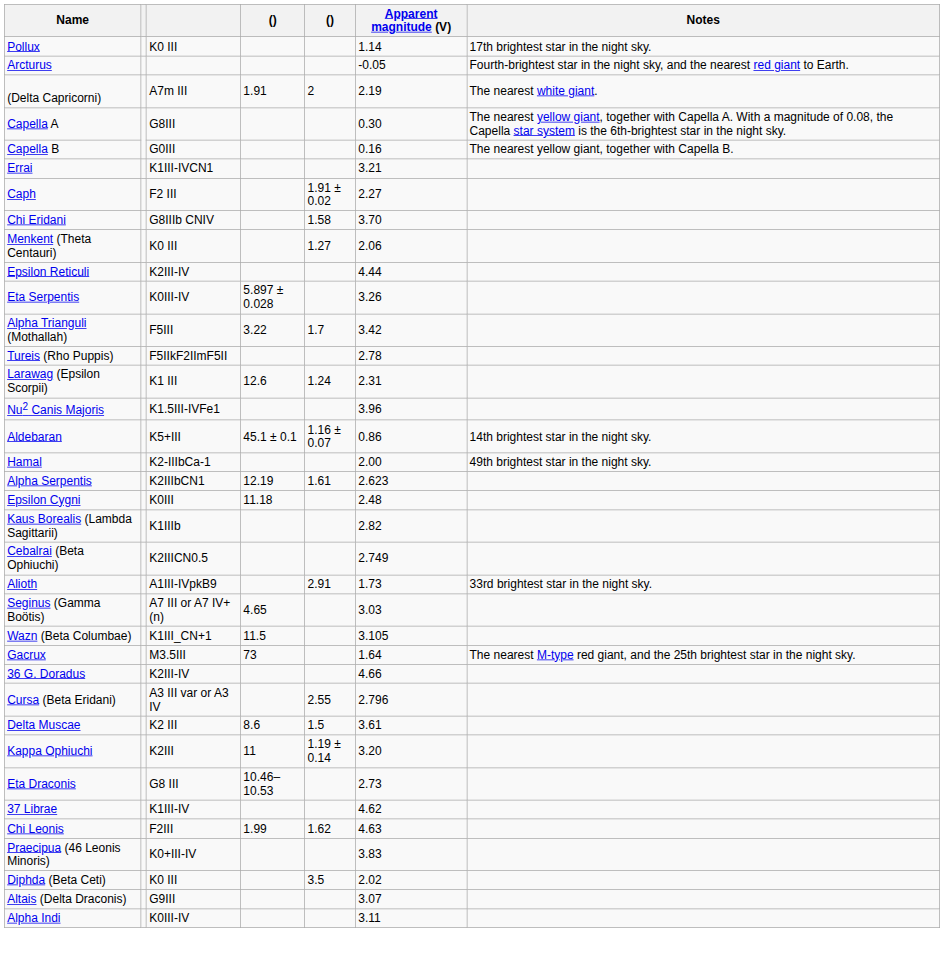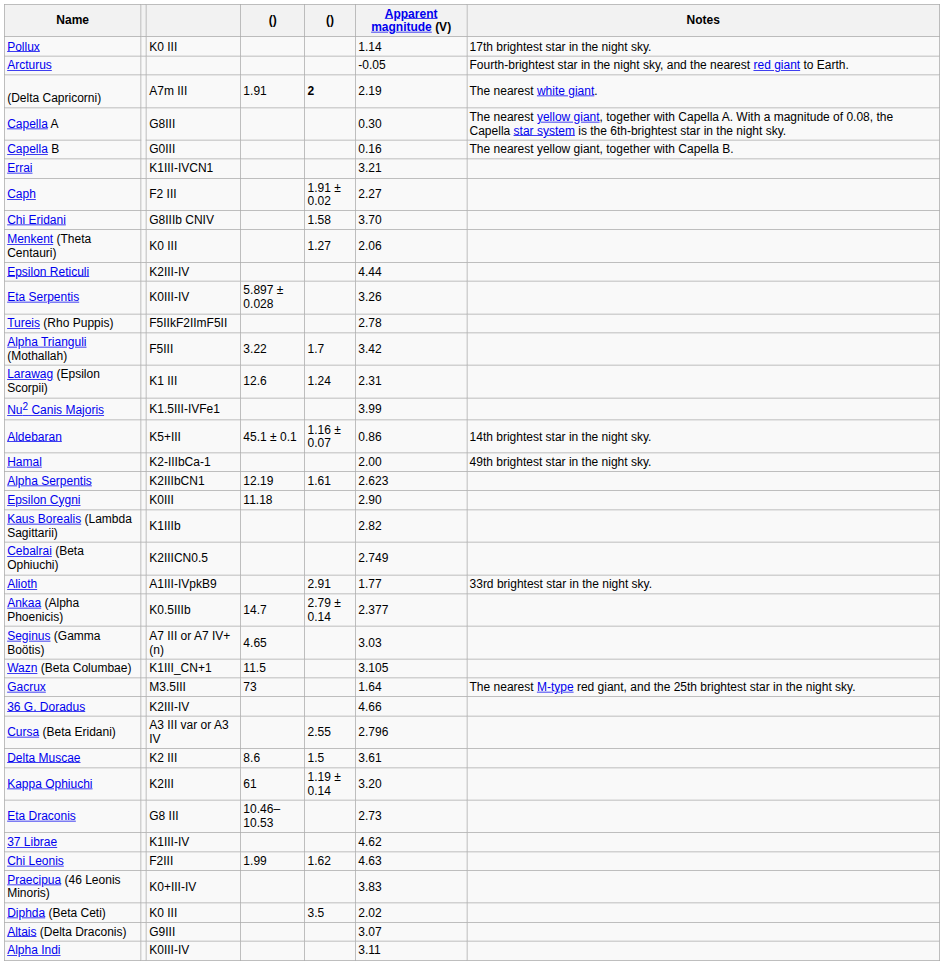(311, 91) normal -> (311, 91) bold
rows swapped: (47, 330) <-> (60, 355)
(370, 409) 3.96 -> (370, 409) 3.99
(370, 500) 2.48 -> (370, 500) 2.90
(370, 584) 1.73 -> (370, 584) 1.77
+ row: (43, 610)
(250, 751) 11 -> (250, 783) 61
